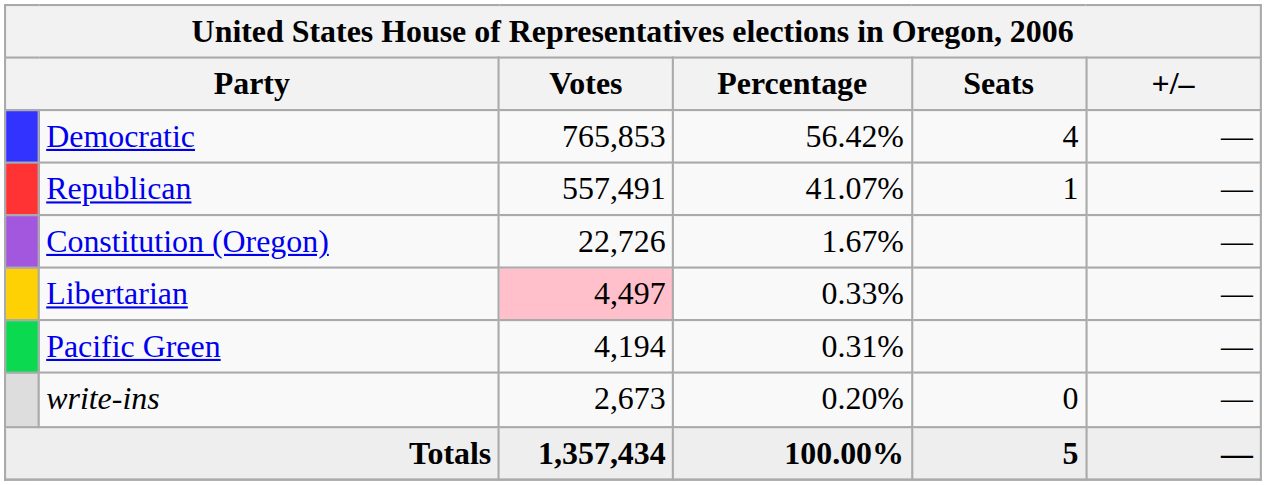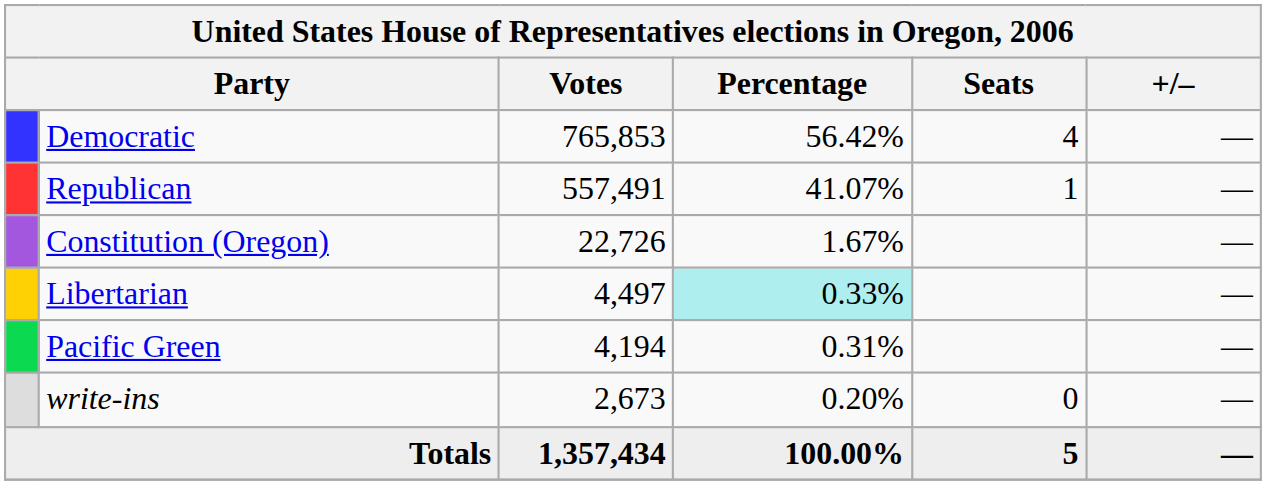(630, 294) pink background -> (630, 294) no background
(863, 294) no background -> (863, 294) paleturquoise background
